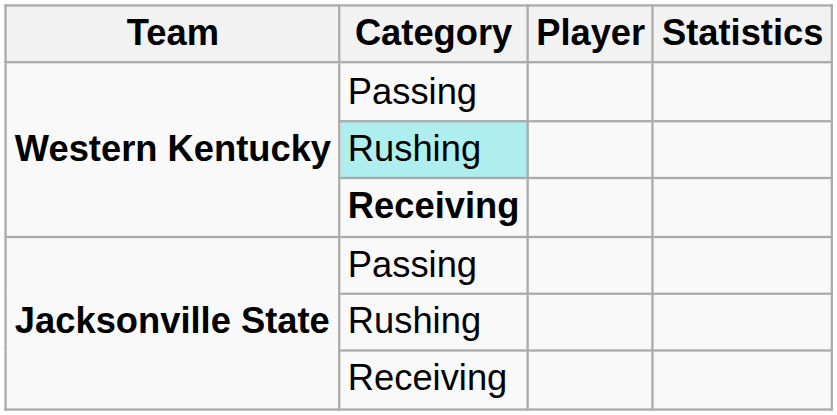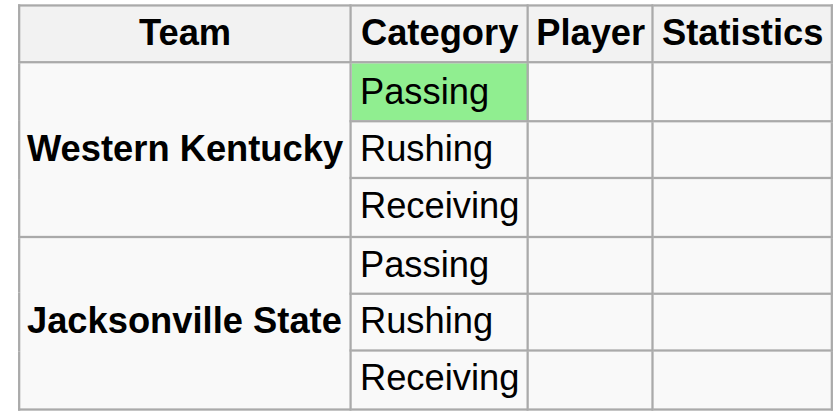(412, 91) no background -> (425, 91) lightgreen background
(414, 148) paleturquoise background -> (427, 148) no background
(434, 206) bold -> (440, 206) normal
